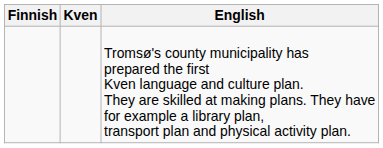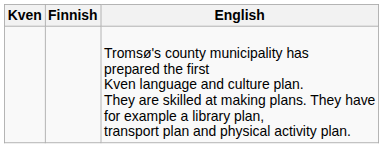columns swapped: (81, 15) <-> (32, 15)
